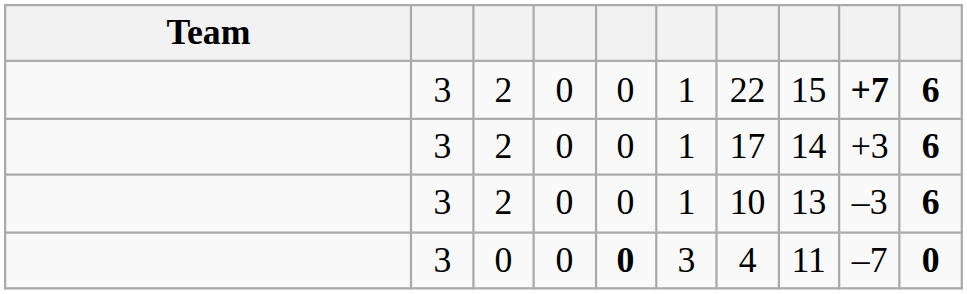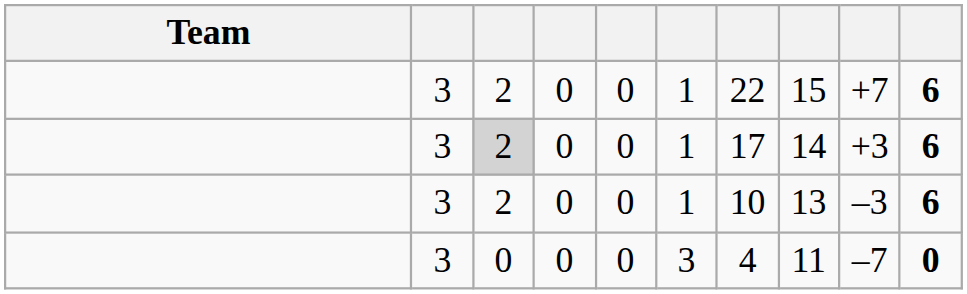(870, 89) bold -> (870, 89) normal
(503, 145) no background -> (503, 145) lightgrey background
(625, 259) bold -> (625, 259) normal
